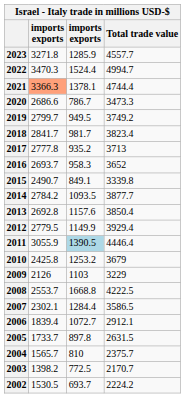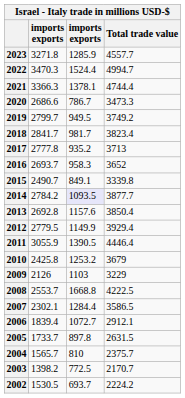(45, 86) lightsalmon background -> (45, 86) no background
(82, 196) no background -> (82, 196) lavender background
(82, 243) lightblue background -> (82, 243) no background
